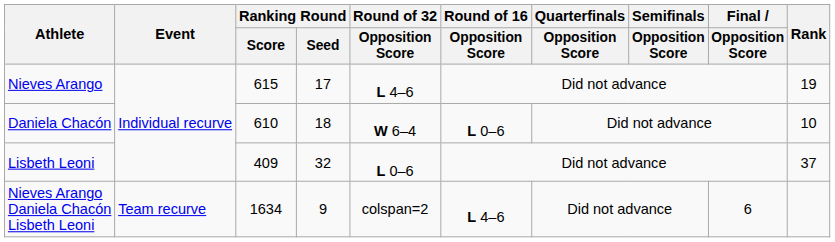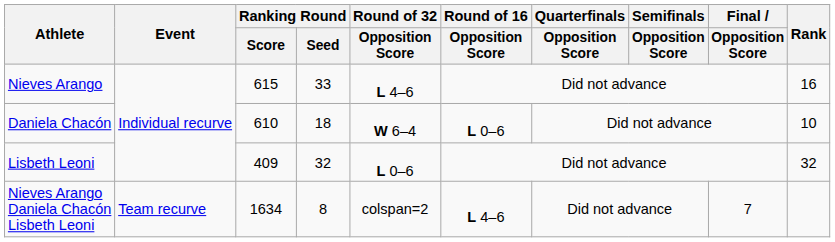(323, 84) 17 -> (323, 84) 33
(809, 84) 19 -> (809, 84) 16
(809, 163) 37 -> (809, 163) 32
(323, 210) 9 -> (323, 210) 8
(748, 210) 6 -> (748, 210) 7
